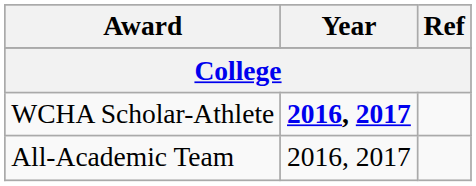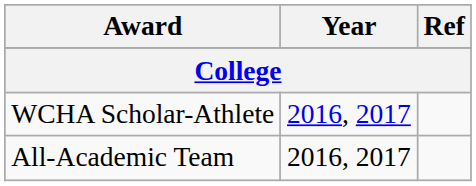(349, 113) bold -> (349, 113) normal
